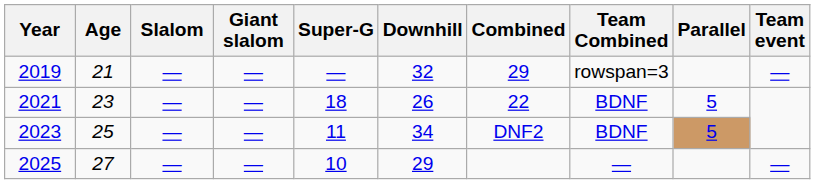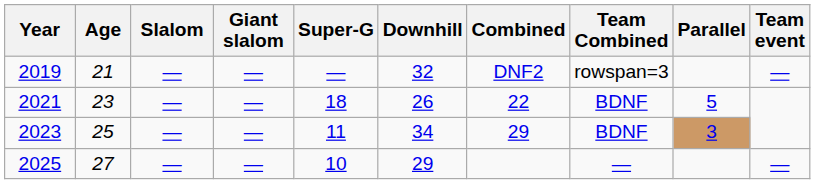(518, 71) 29 -> (518, 71) DNF2
(518, 132) DNF2 -> (518, 132) 29
(712, 132) 5 -> (712, 132) 3
